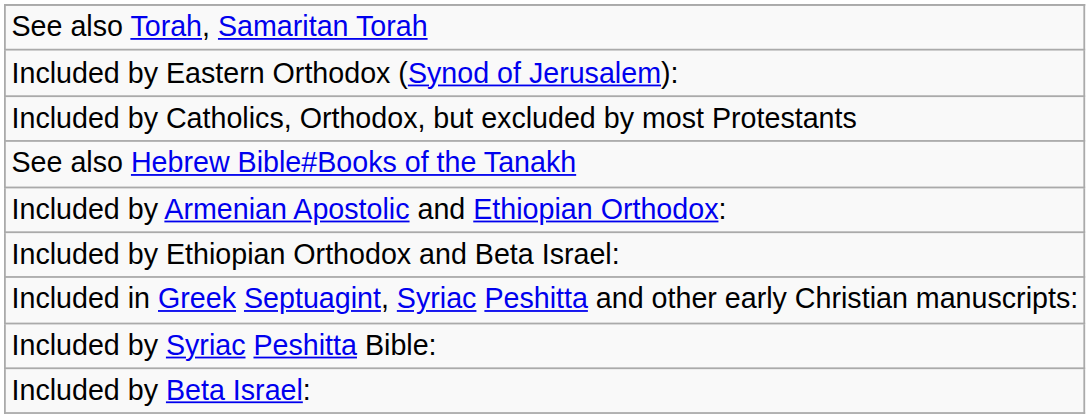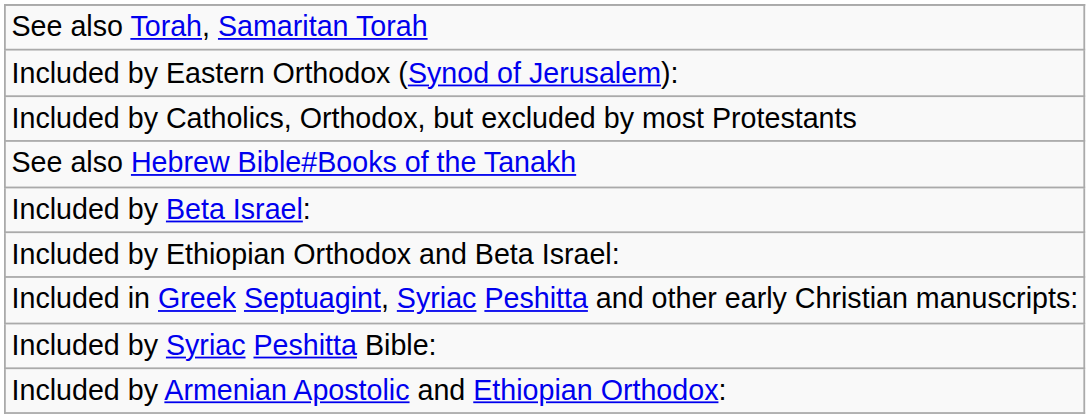(369, 208) Included by Armenian Apostolic and Ethiopian Orthodox: -> (161, 208) Included by Beta Israel:
(161, 390) Included by Beta Israel: -> (369, 390) Included by Armenian Apostolic and Ethiopian Orthodox:
